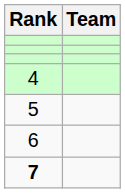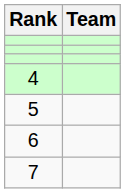(33, 172) bold -> (33, 172) normal
